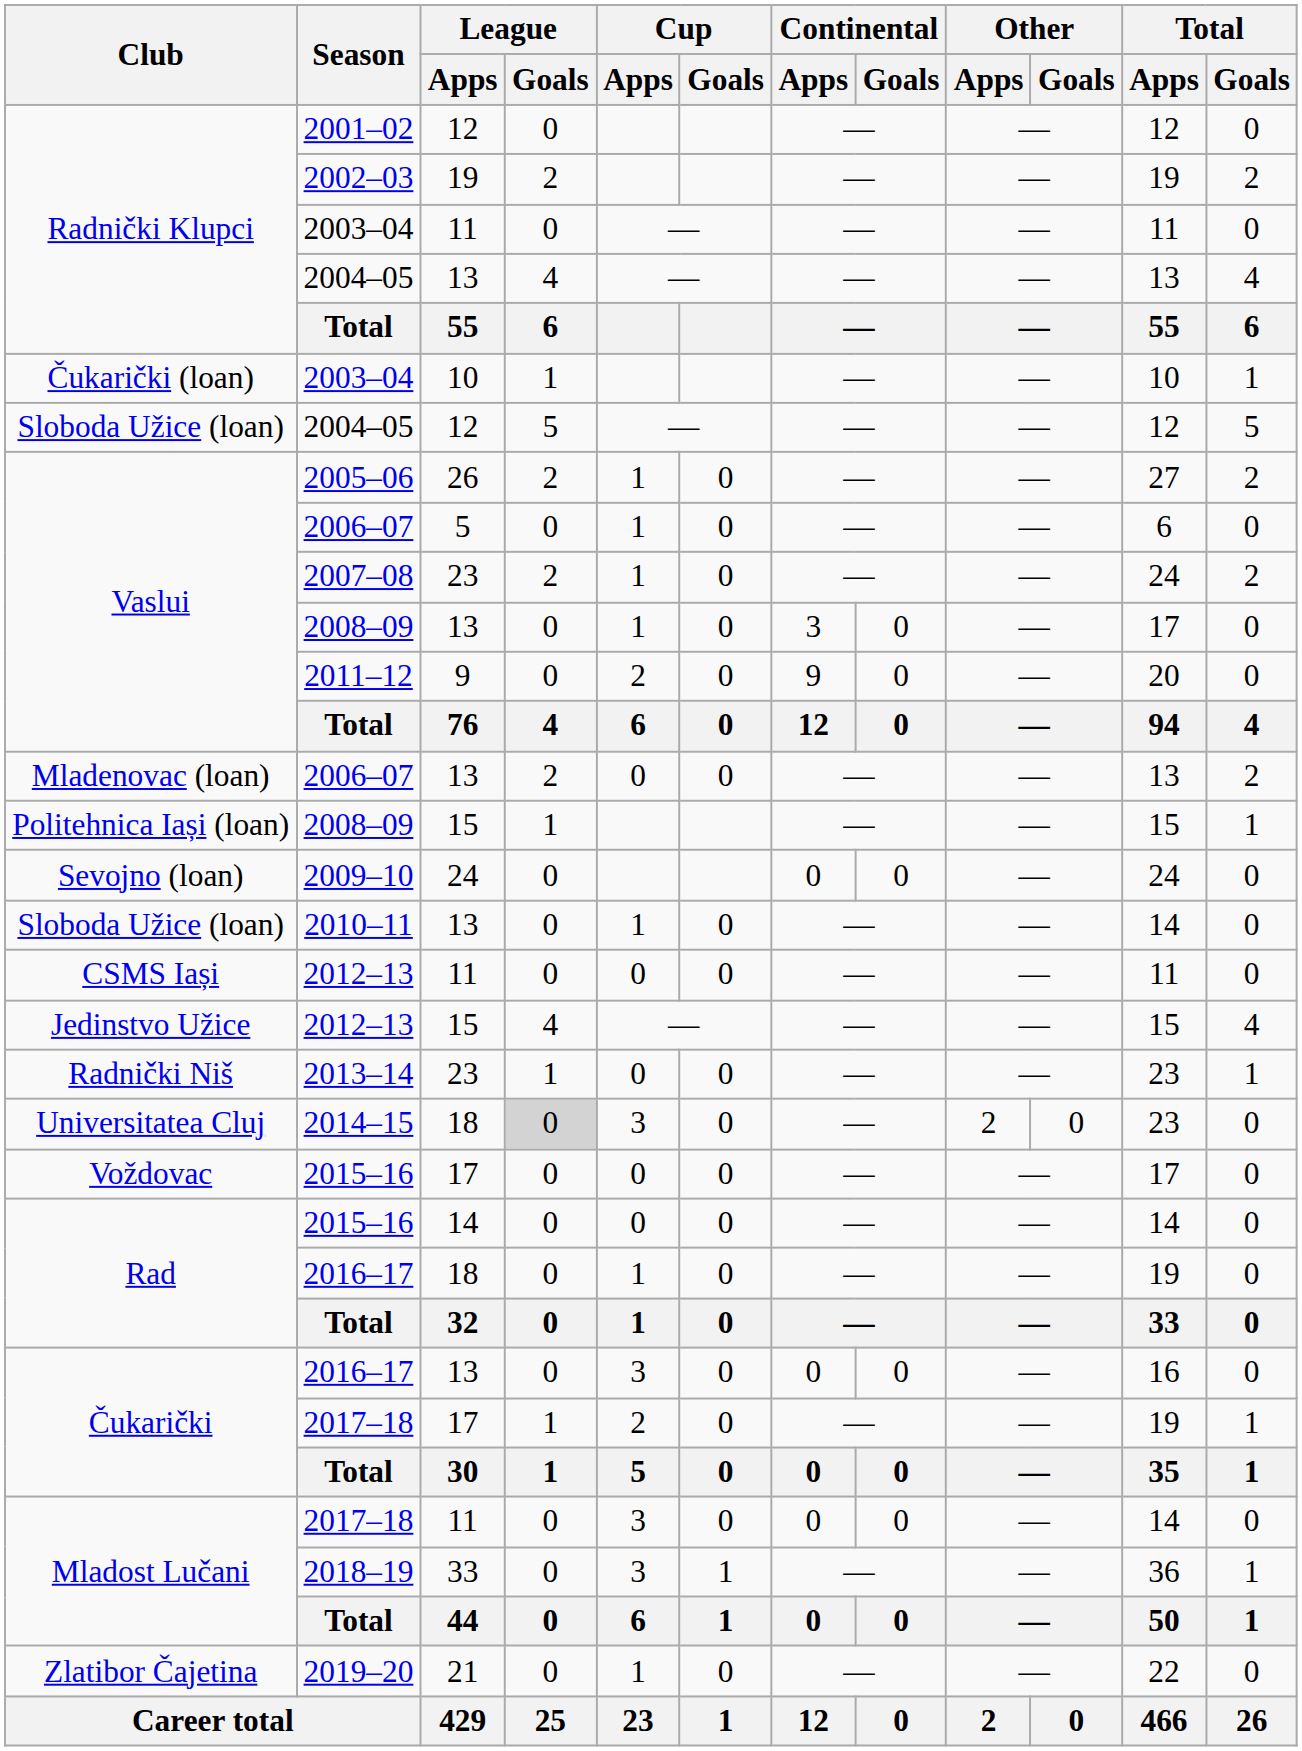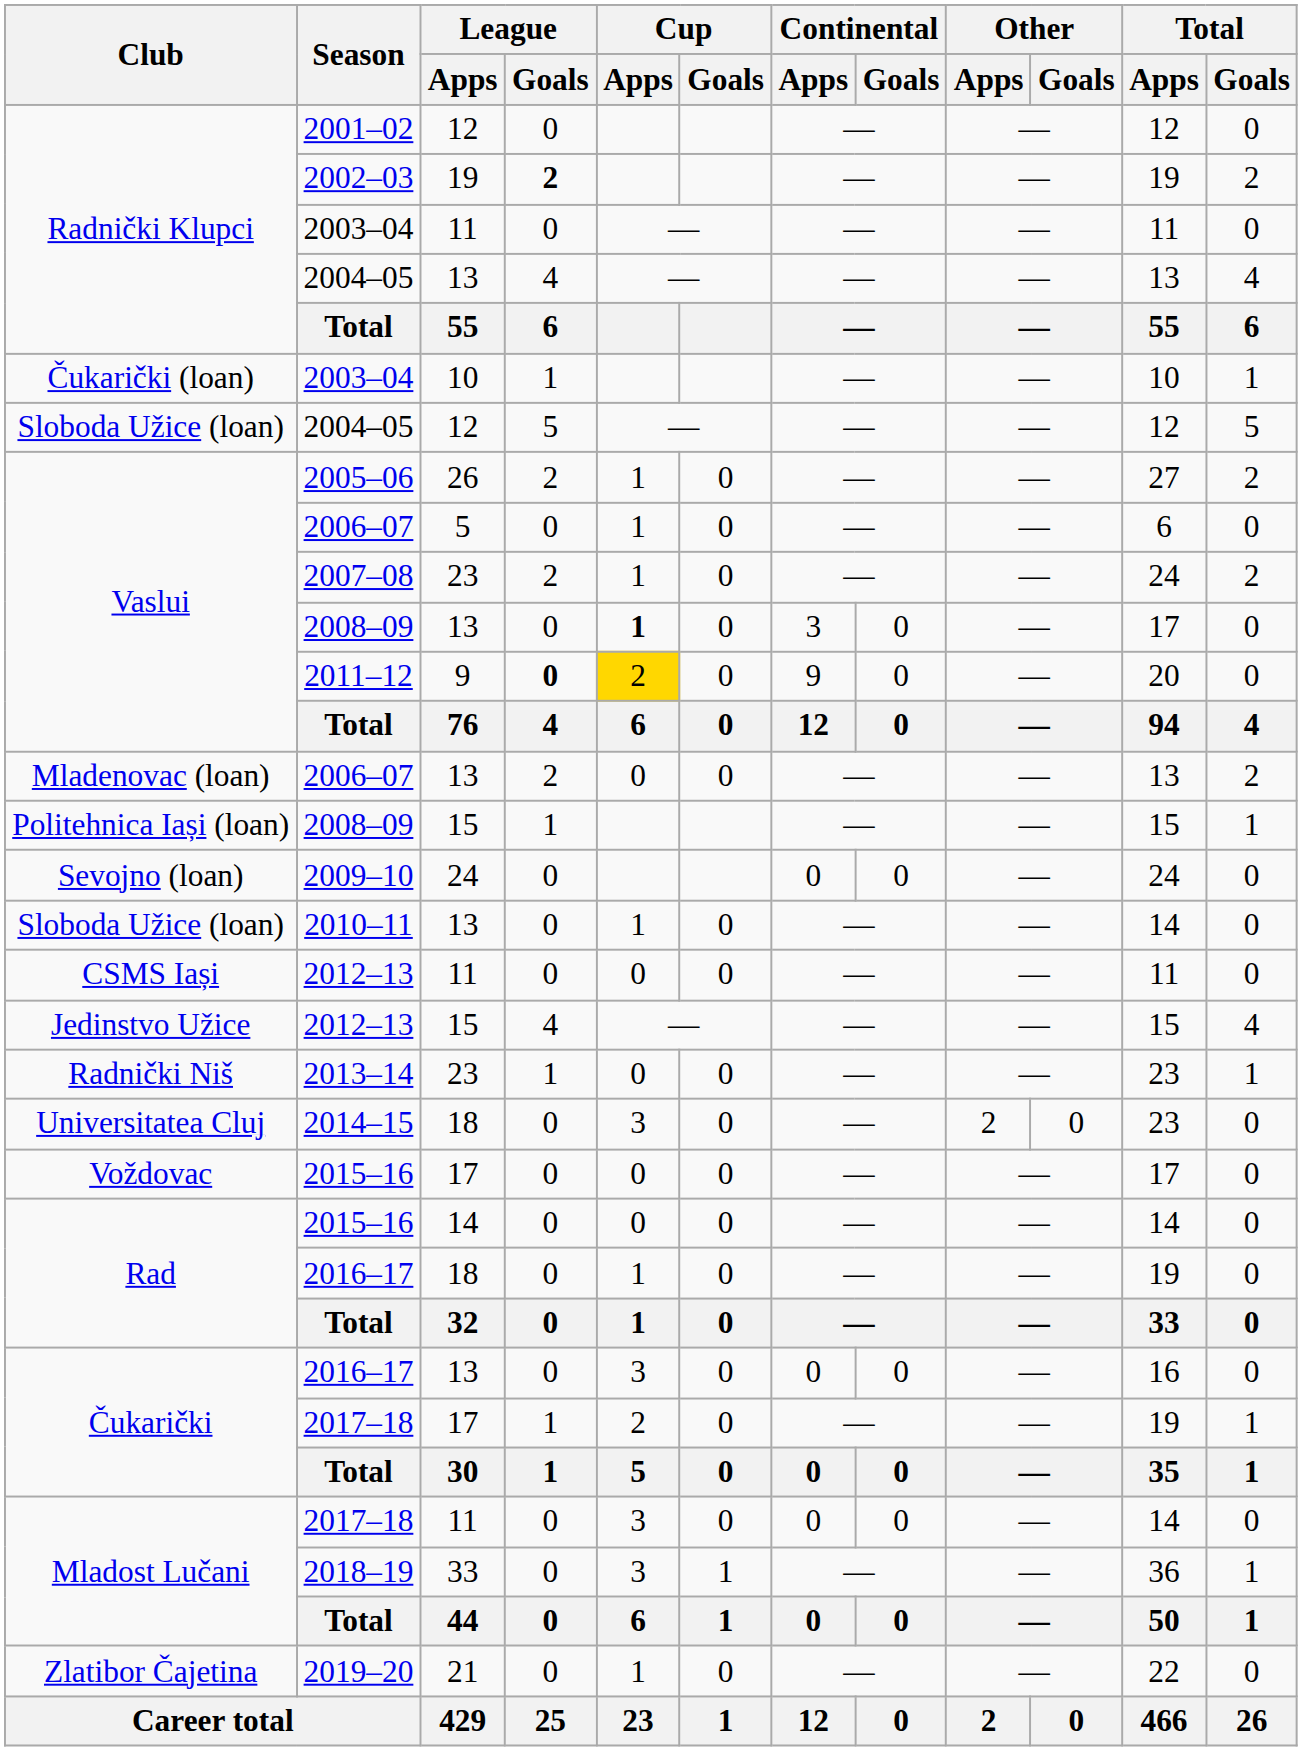(550, 178) normal -> (550, 178) bold
(638, 626) normal -> (638, 626) bold
(550, 675) normal -> (550, 675) bold
(638, 675) no background -> (638, 675) gold background
(550, 1123) lightgrey background -> (550, 1123) no background
